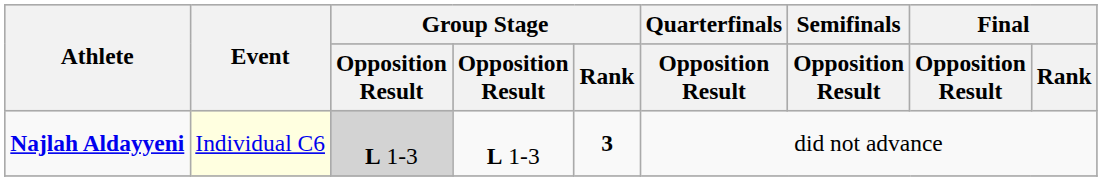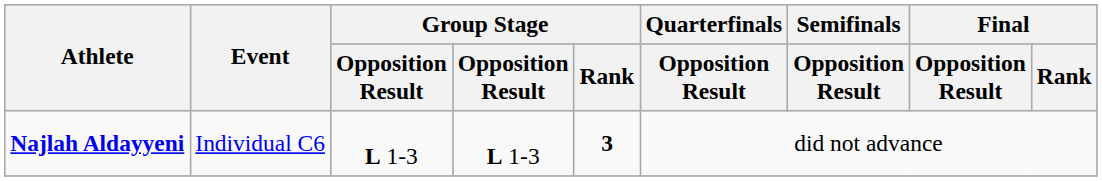(260, 143) lightyellow background -> (260, 143) no background
(391, 157) lightgrey background -> (391, 157) no background
